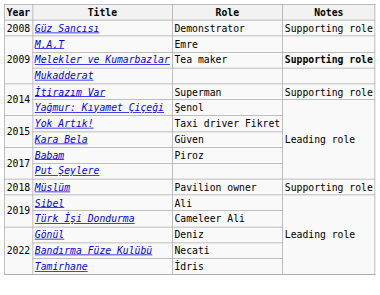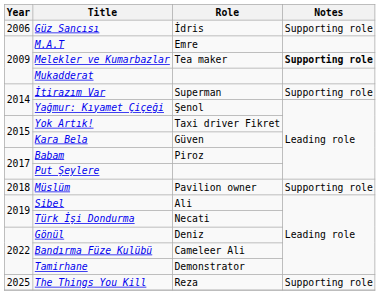(18, 28) 2008 -> (18, 28) 2006
(210, 28) Demonstrator -> (189, 28) İdris
(210, 219) Cameleer Ali -> (192, 219) Necati
(192, 251) Necati -> (210, 251) Cameleer Ali
(189, 267) İdris -> (210, 267) Demonstrator
+ row: (91, 282)
